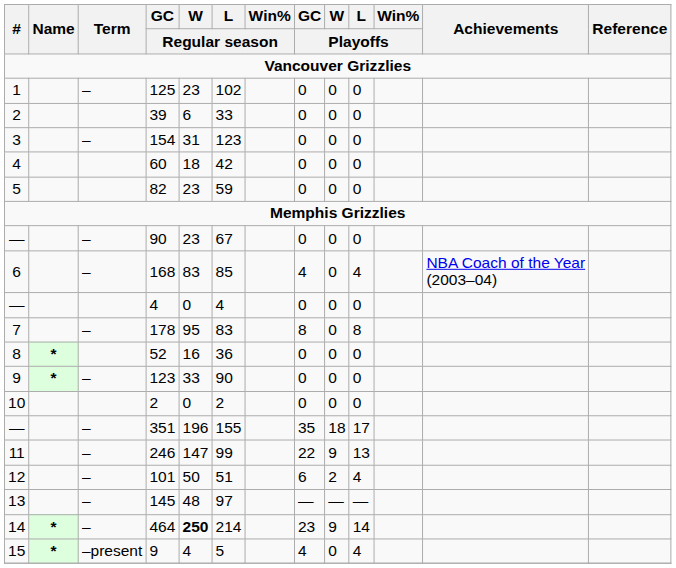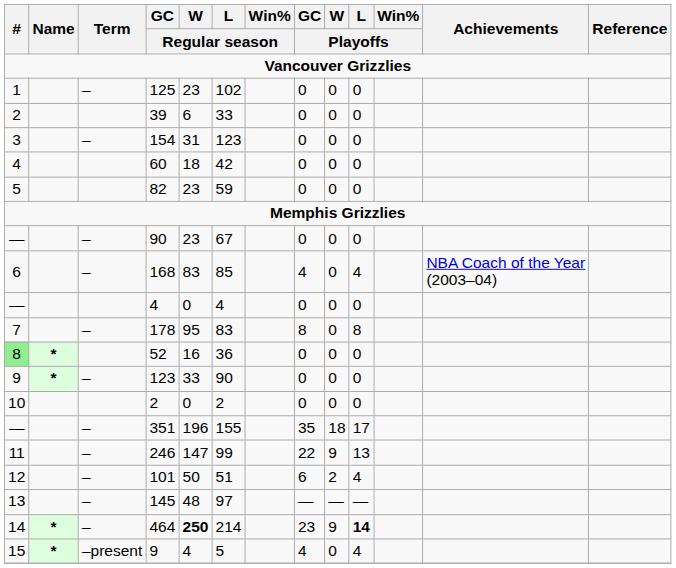(17, 354) no background -> (17, 354) lightgreen background
(361, 526) normal -> (361, 526) bold
